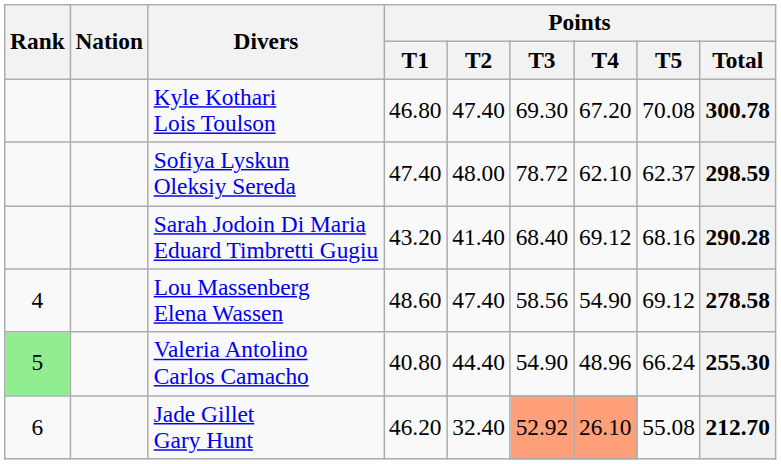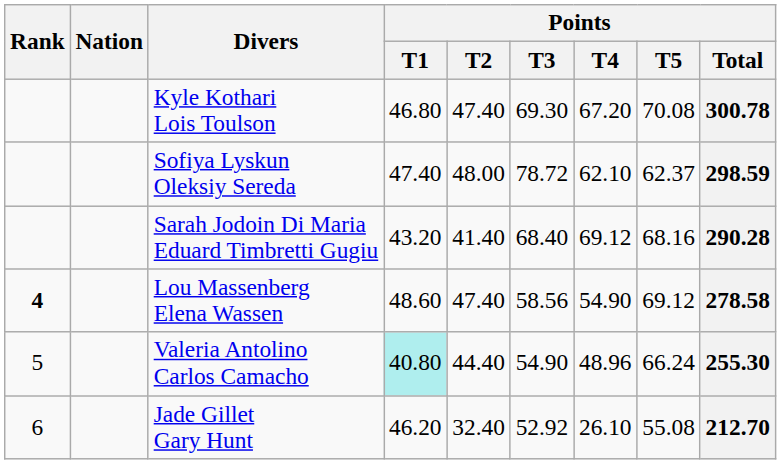(37, 300) normal -> (37, 300) bold
(37, 363) lightgreen background -> (37, 363) no background
(415, 363) no background -> (415, 363) paleturquoise background
(542, 426) lightsalmon background -> (542, 426) no background
(605, 426) lightsalmon background -> (605, 426) no background
